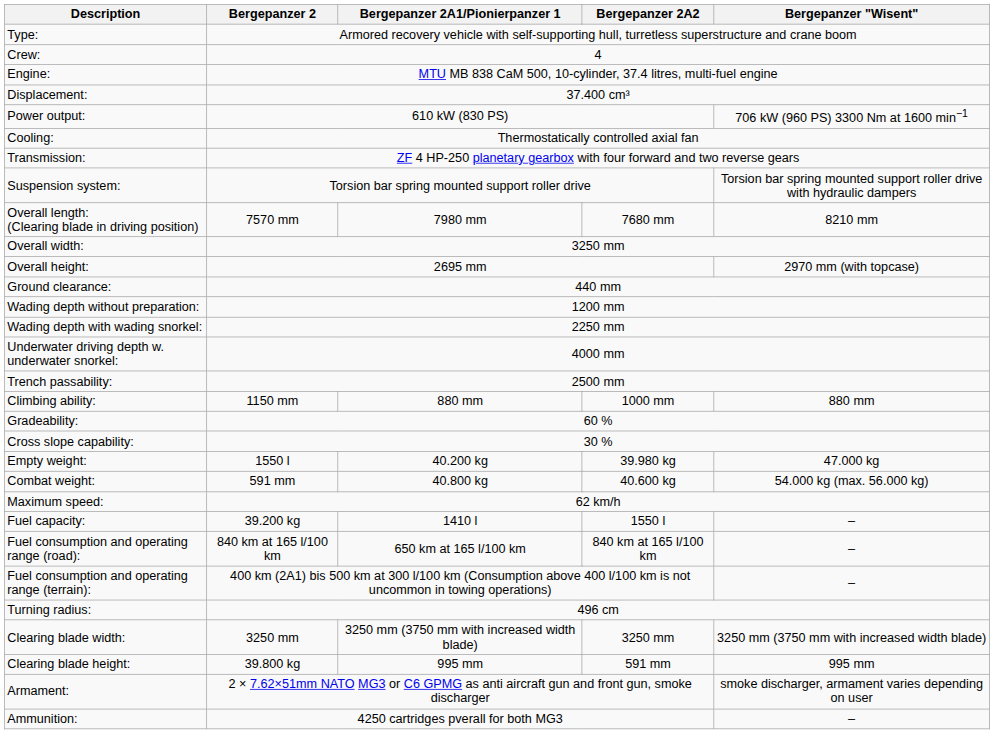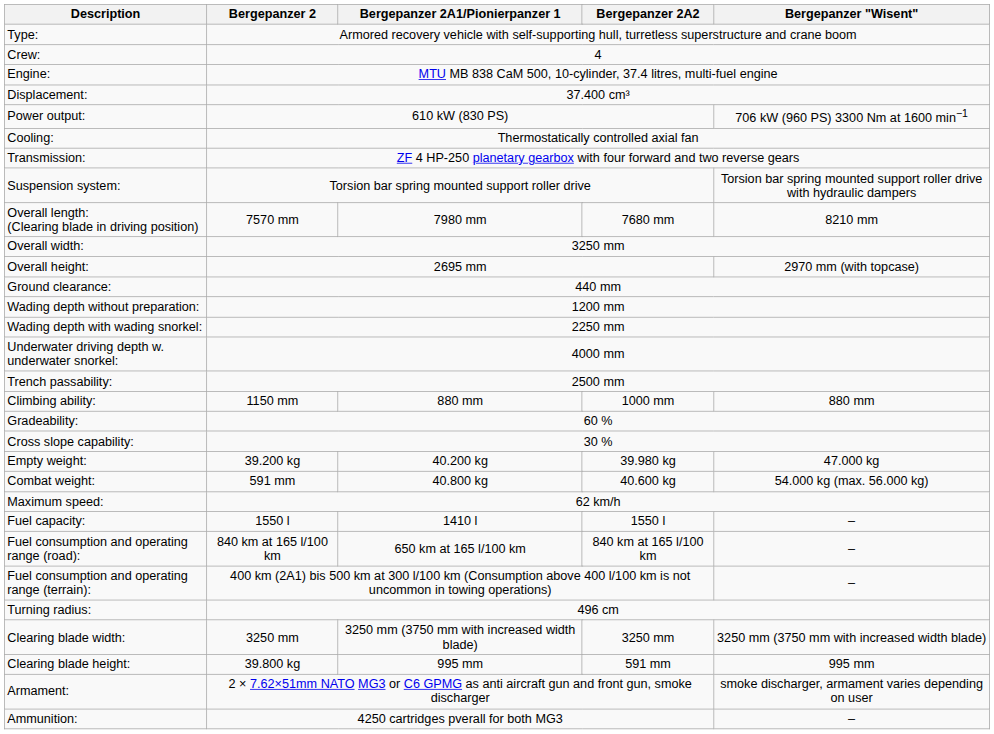(272, 461) 1550 l -> (272, 461) 39.200 kg
(272, 521) 39.200 kg -> (272, 521) 1550 l
